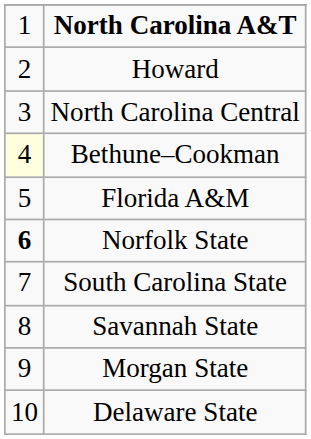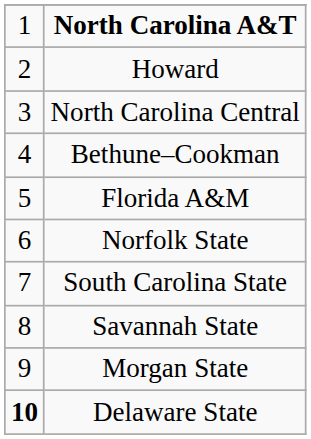(25, 154) lightyellow background -> (25, 154) no background
(25, 240) bold -> (25, 240) normal
(25, 411) normal -> (25, 411) bold
